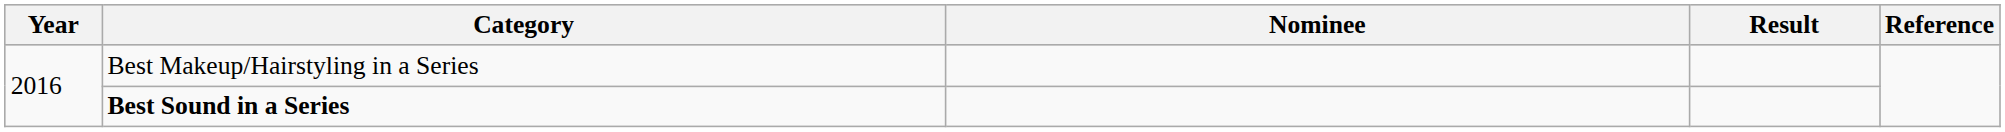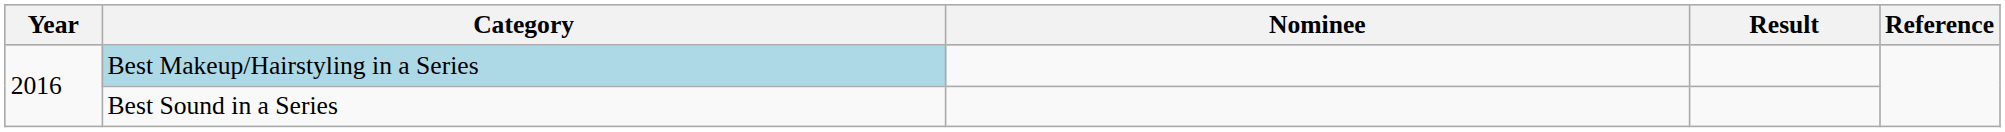(293, 65) no background -> (293, 65) lightblue background
(228, 106) bold -> (223, 106) normal
